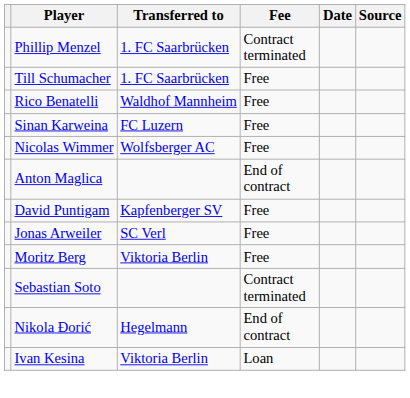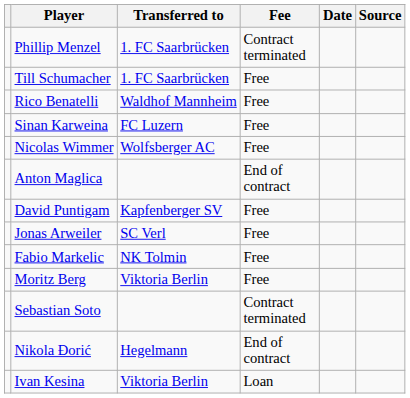+ row: (59, 256)
